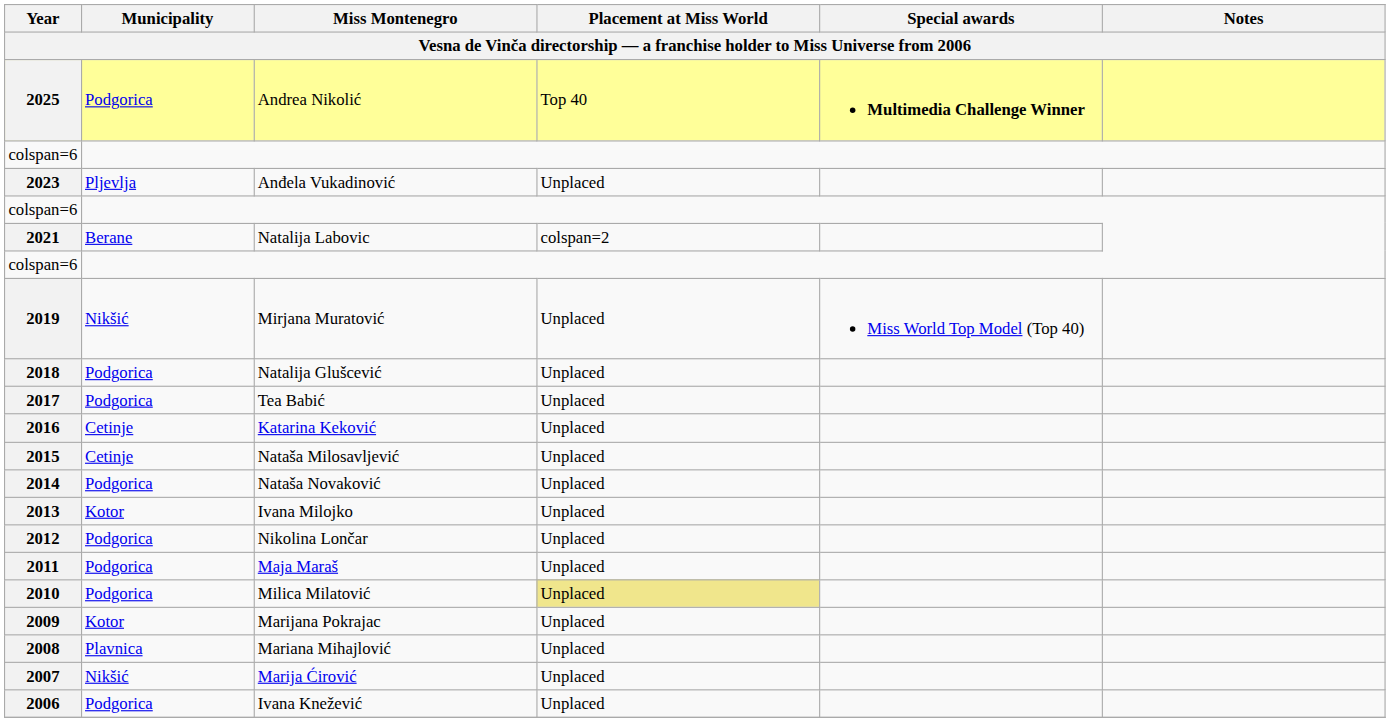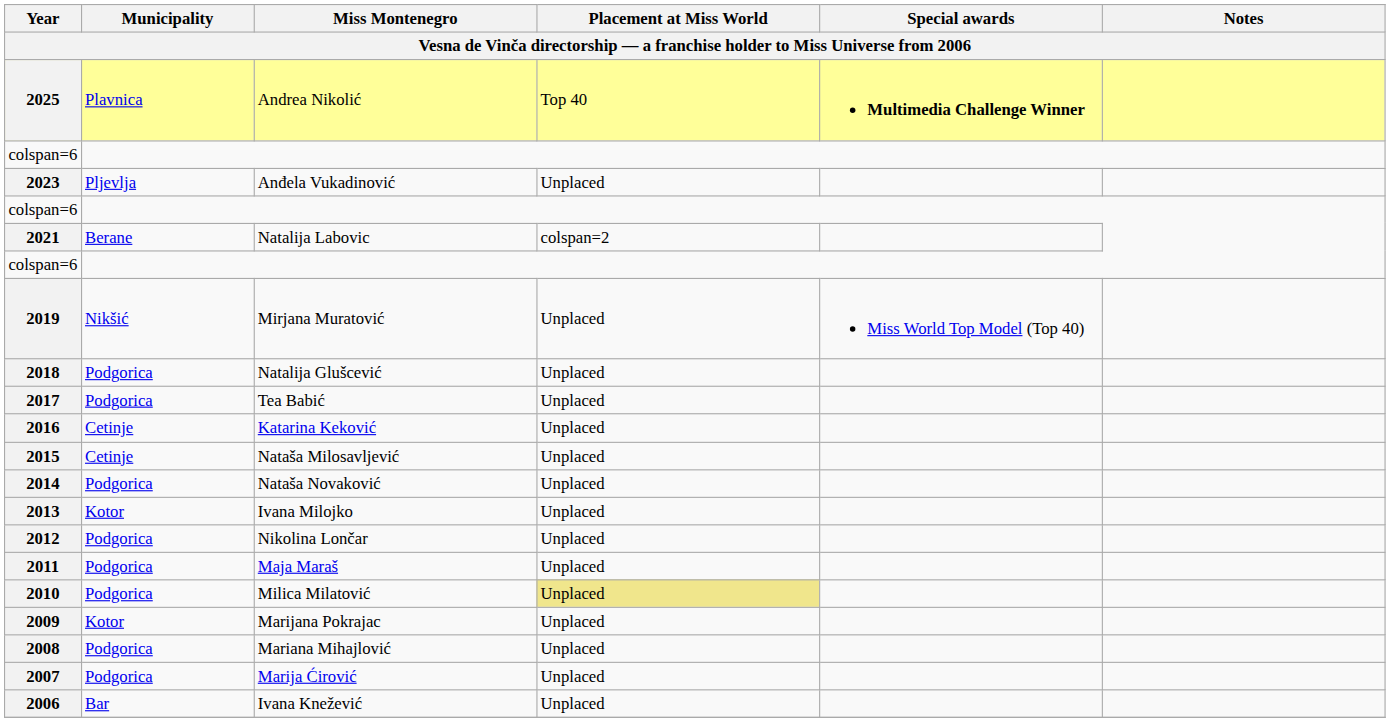(119, 100) Podgorica -> (114, 100) Plavnica
(114, 648) Plavnica -> (119, 648) Podgorica
(107, 676) Nikšić -> (119, 676) Podgorica
(119, 703) Podgorica -> (97, 703) Bar
